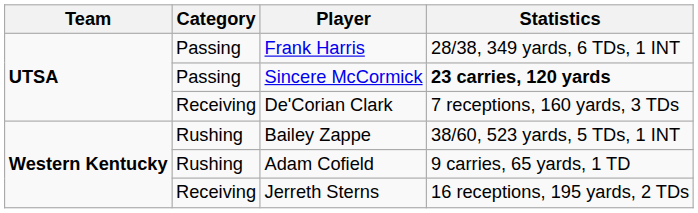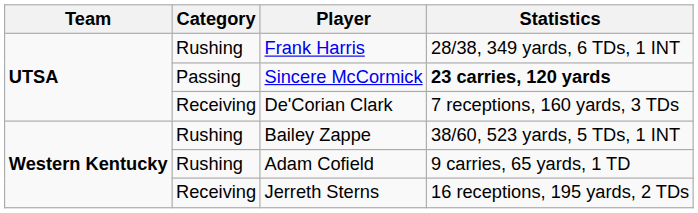(208, 48) Passing -> (209, 48) Rushing
